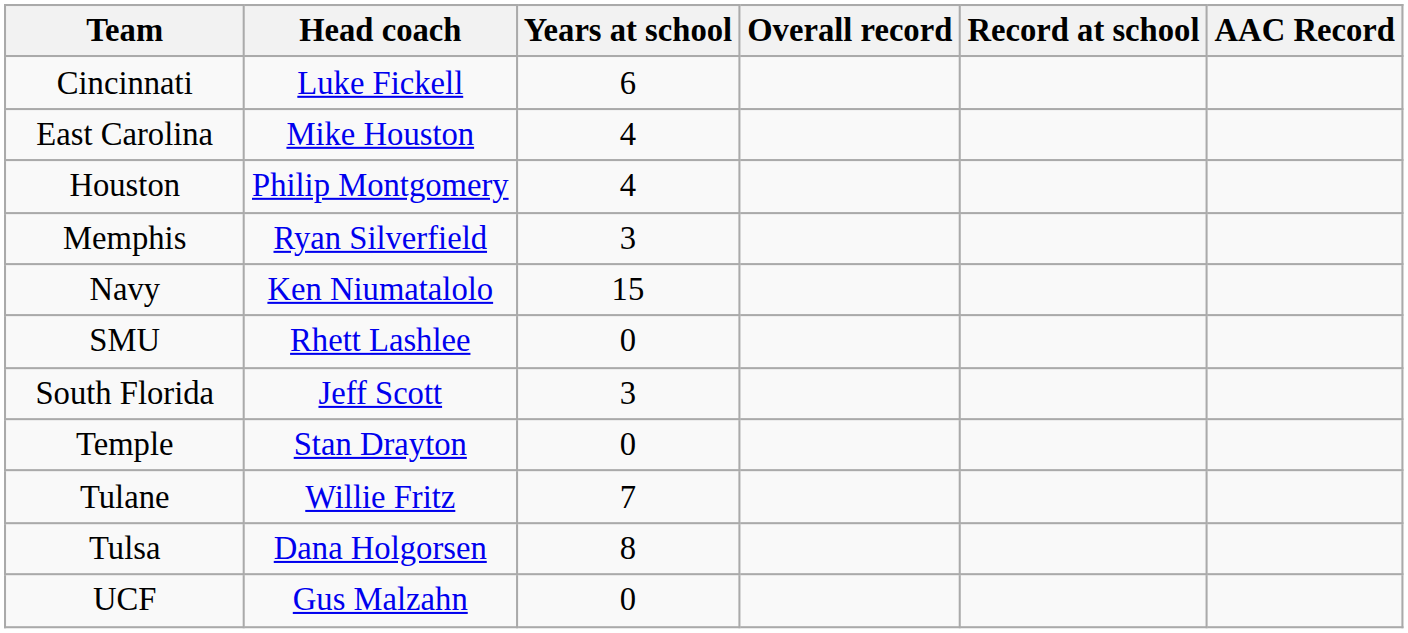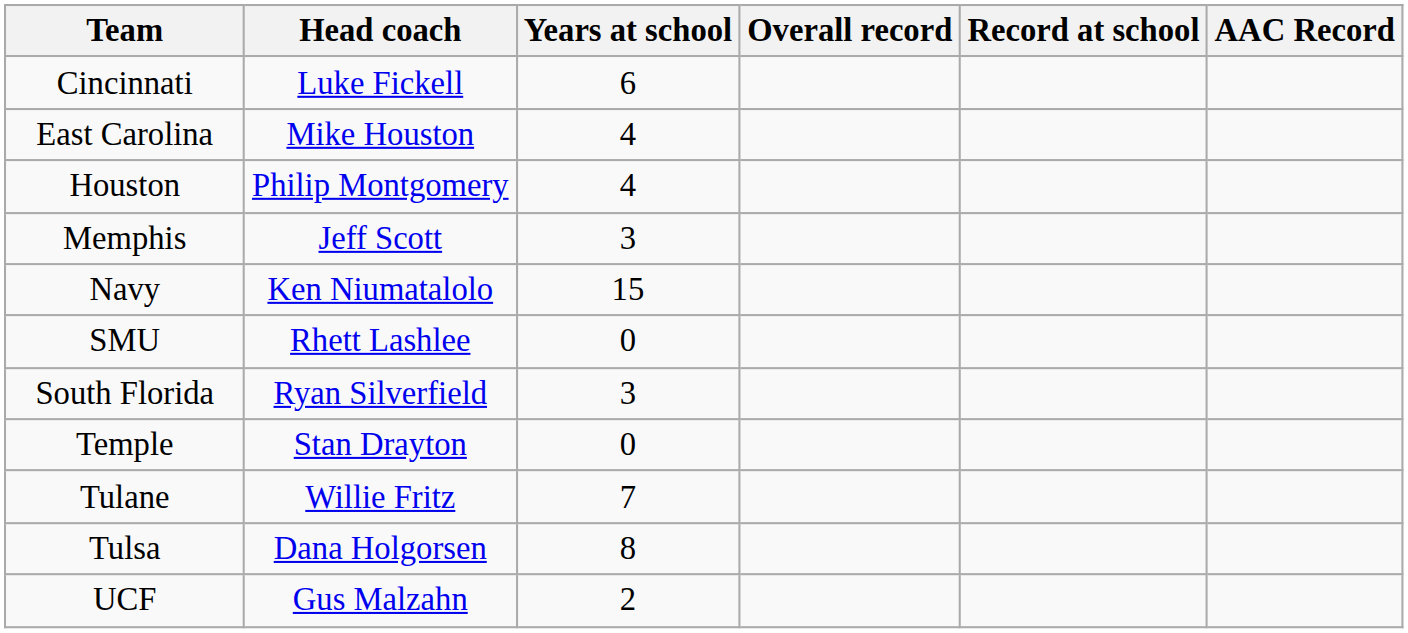(380, 237) Ryan Silverfield -> (380, 237) Jeff Scott
(380, 392) Jeff Scott -> (380, 392) Ryan Silverfield
(628, 599) 0 -> (628, 599) 2
